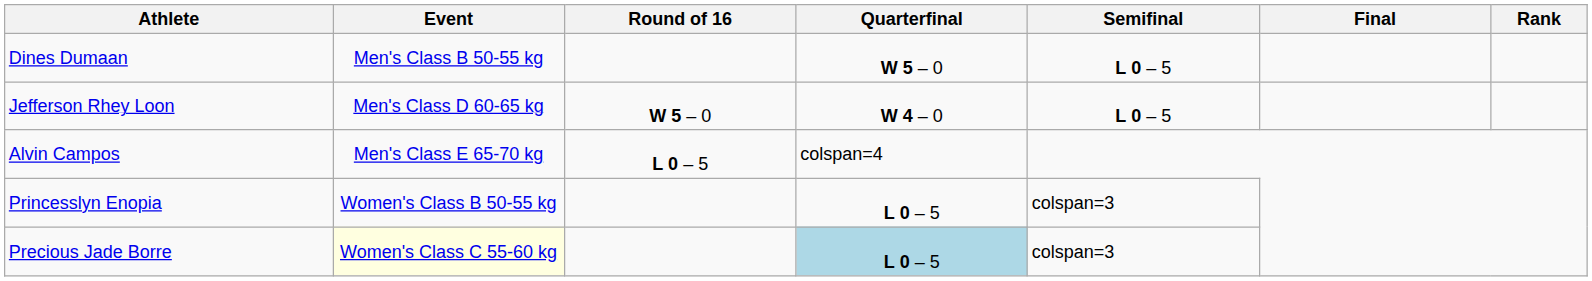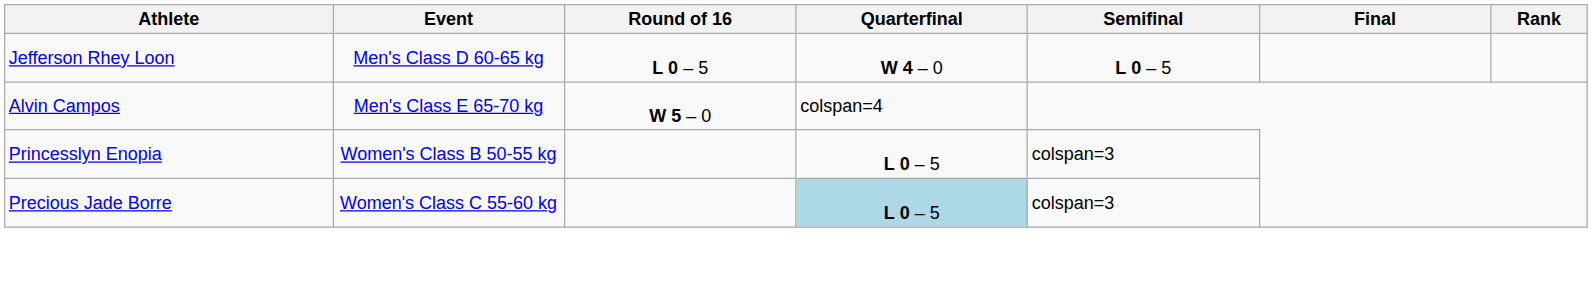- row: (68, 58)
(680, 116) W 5 – 0 -> (680, 68) L 0 – 5
(680, 165) L 0 – 5 -> (680, 116) W 5 – 0
(449, 251) lightyellow background -> (449, 203) no background
